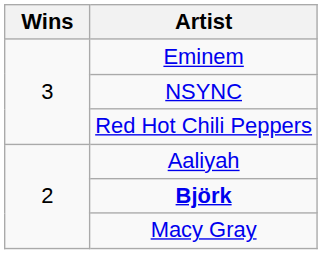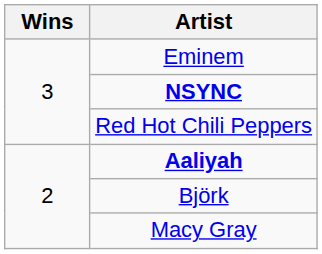(204, 91) normal -> (204, 91) bold
(204, 160) normal -> (204, 160) bold
(204, 195) bold -> (204, 195) normal
